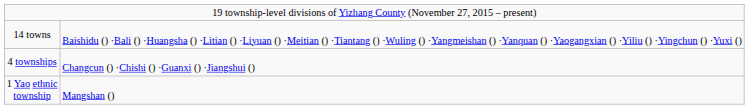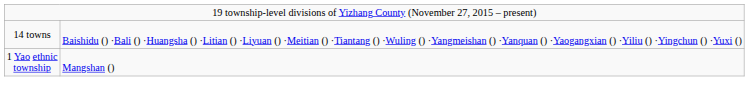- row: (32, 62)
